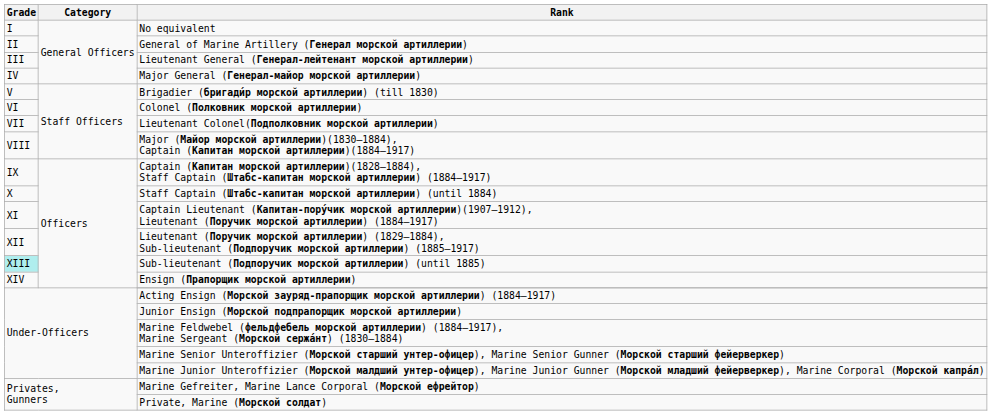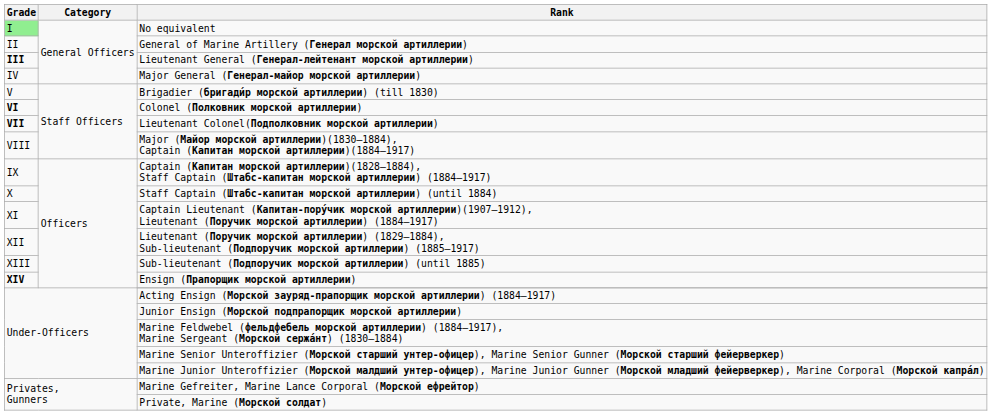(10, 28) no background -> (10, 28) lightgreen background
(16, 60) normal -> (16, 60) bold
(13, 108) normal -> (13, 108) bold
(16, 124) normal -> (16, 124) bold
(18, 264) paleturquoise background -> (18, 264) no background
(16, 280) normal -> (16, 280) bold
